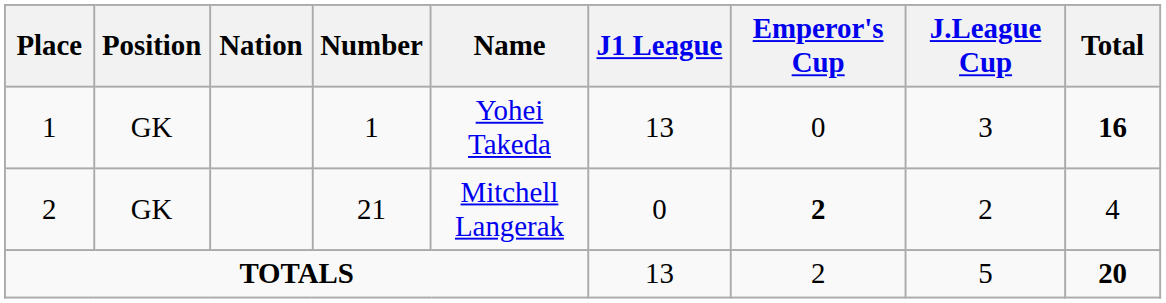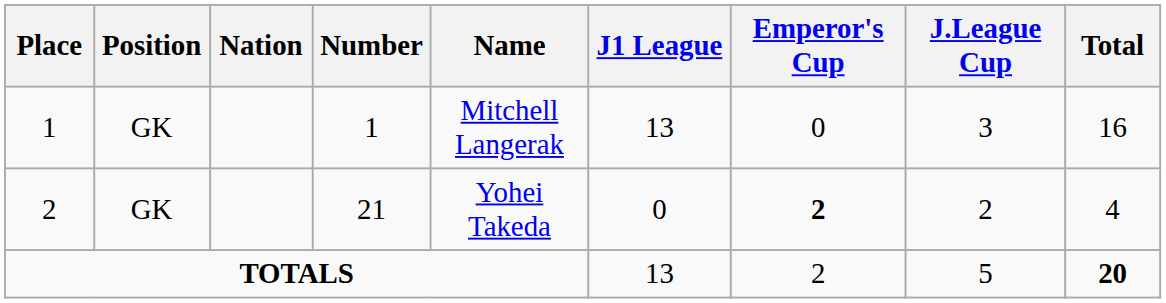(509, 127) Yohei Takeda -> (509, 127) Mitchell Langerak
(1113, 127) bold -> (1113, 127) normal
(509, 209) Mitchell Langerak -> (509, 209) Yohei Takeda
